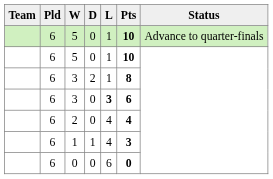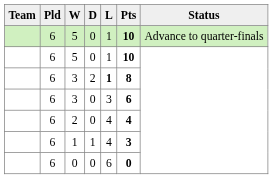(109, 78) normal -> (109, 78) bold
(109, 99) bold -> (109, 99) normal
